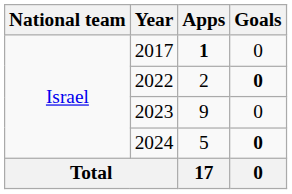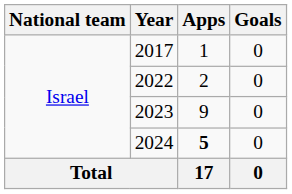(204, 50) bold -> (204, 50) normal
(258, 81) bold -> (258, 81) normal
(204, 142) normal -> (204, 142) bold
(258, 142) bold -> (258, 142) normal
